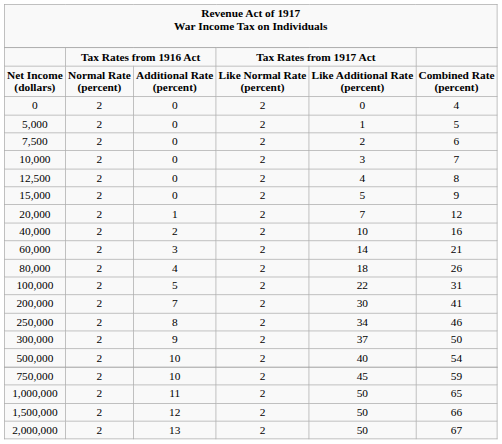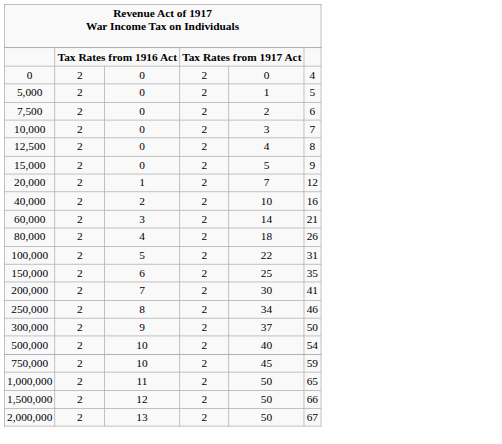- row: (35, 81)
+ row: (30, 273)
